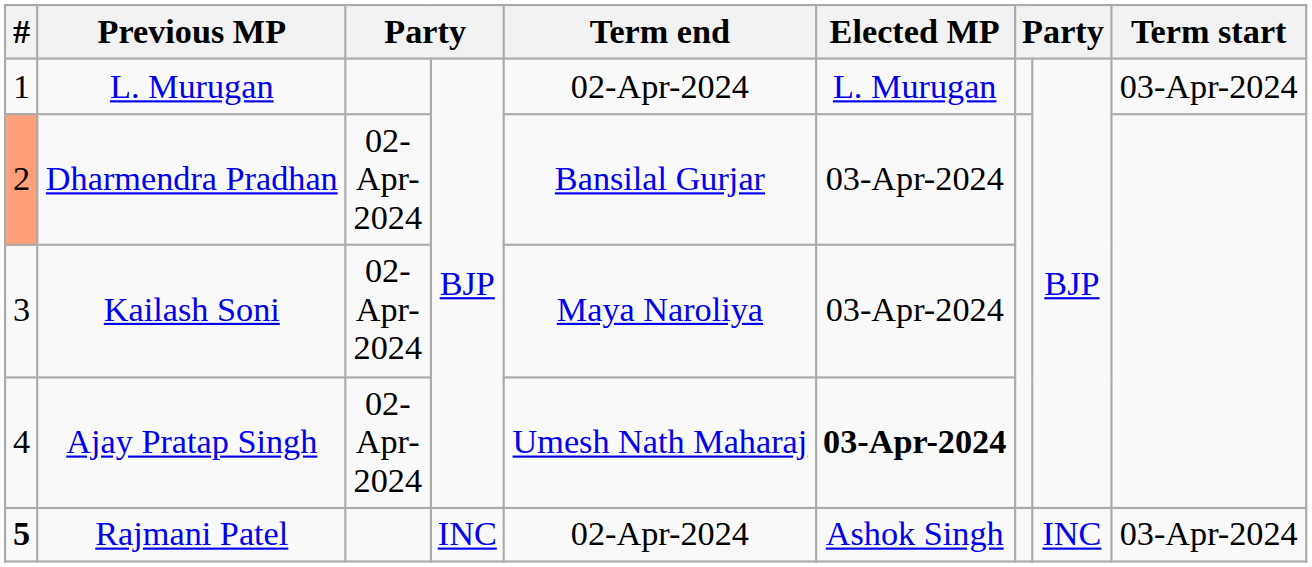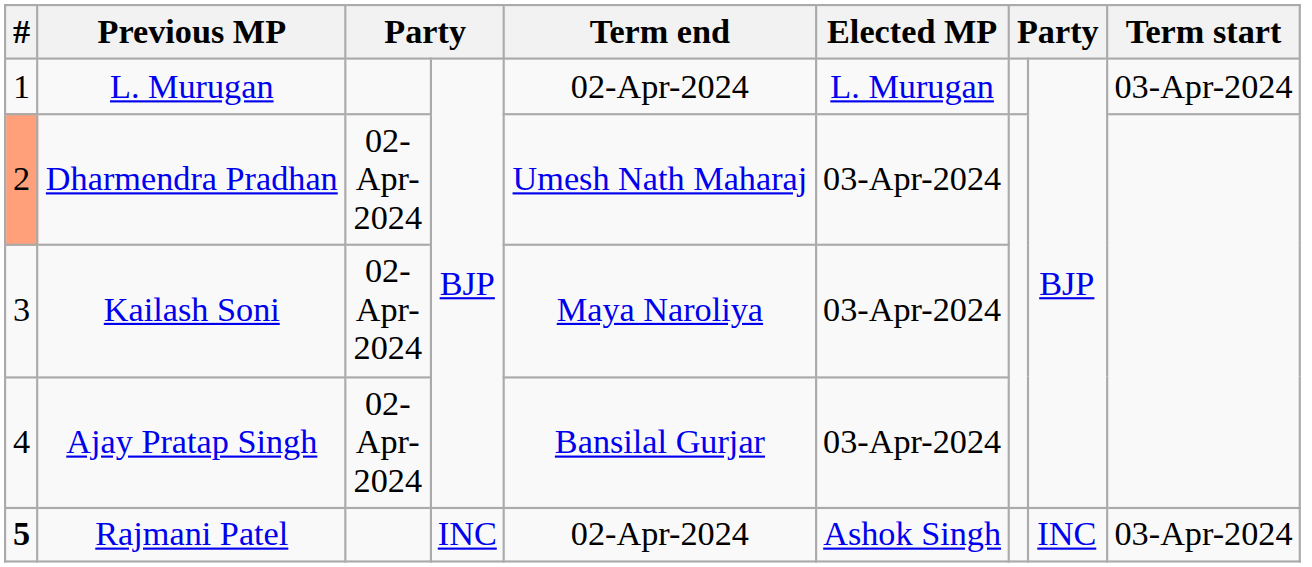(660, 178) Bansilal Gurjar -> (660, 178) Umesh Nath Maharaj
(660, 441) Umesh Nath Maharaj -> (660, 441) Bansilal Gurjar
(915, 441) bold -> (912, 441) normal
